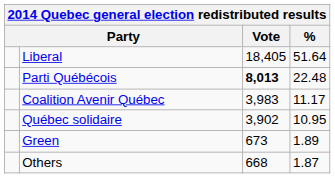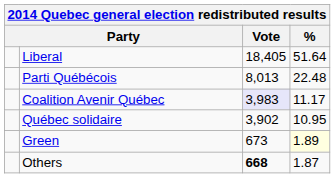(262, 78) bold -> (262, 78) normal
(262, 99) no background -> (262, 99) lavender background
(306, 141) no background -> (306, 141) lightyellow background
(257, 162) normal -> (257, 162) bold
